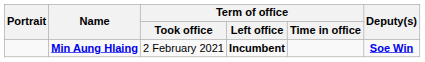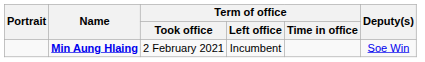(257, 48) bold -> (255, 48) normal
(392, 48) bold -> (388, 48) normal
